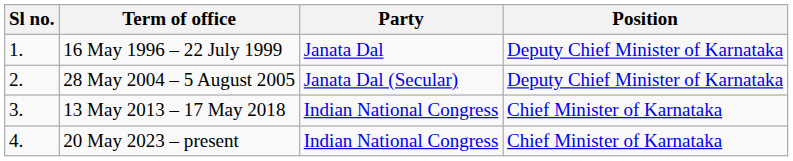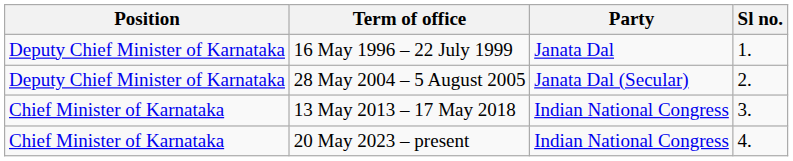columns swapped: (32, 19) <-> (645, 19)
